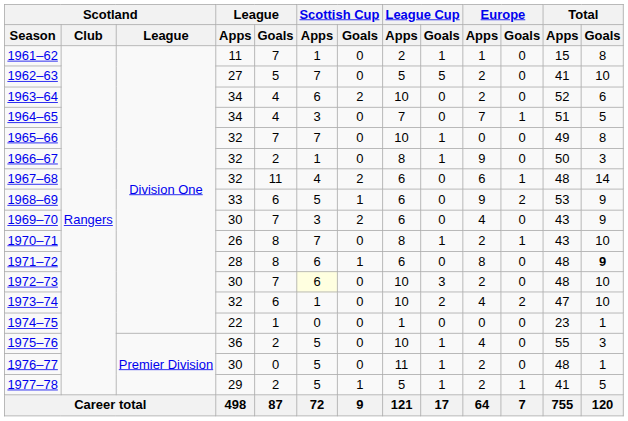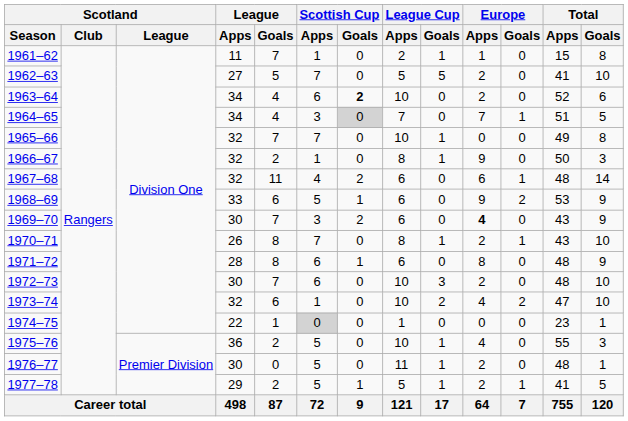(360, 96) normal -> (360, 96) bold
(360, 117) no background -> (360, 117) lightgrey background
(482, 220) normal -> (482, 220) bold
(602, 261) bold -> (602, 261) normal
(317, 281) lightyellow background -> (317, 281) no background
(317, 323) no background -> (317, 323) lightgrey background
